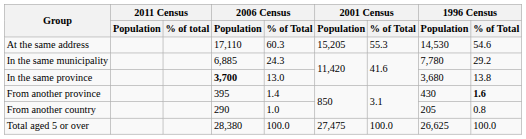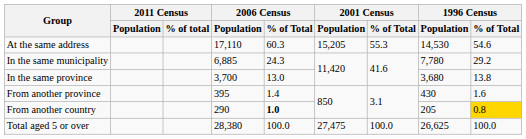(225, 77) bold -> (225, 77) normal
(480, 93) bold -> (480, 93) normal
(273, 110) normal -> (273, 110) bold
(480, 110) no background -> (480, 110) gold background
